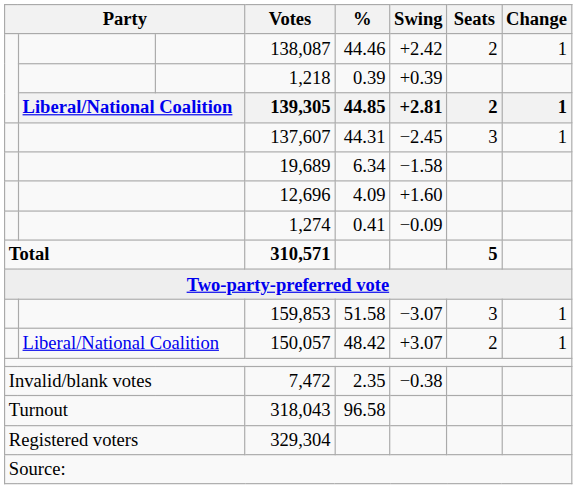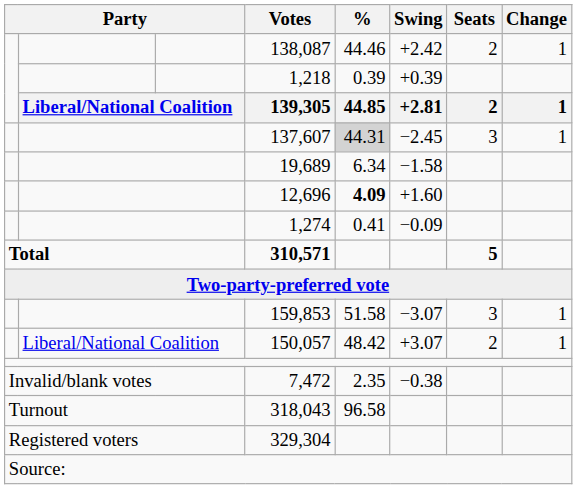(365, 136) no background -> (365, 136) lightgrey background
(369, 195) normal -> (369, 195) bold
